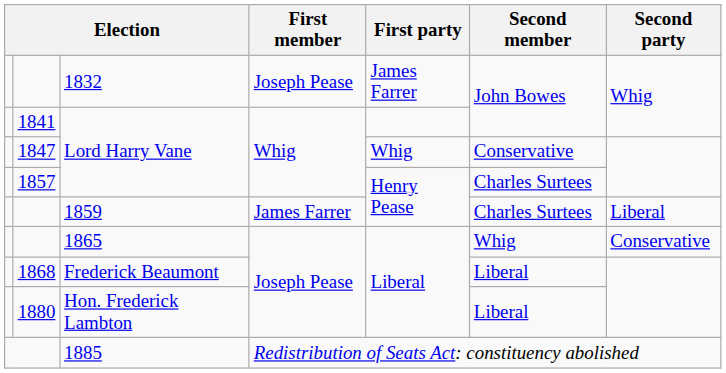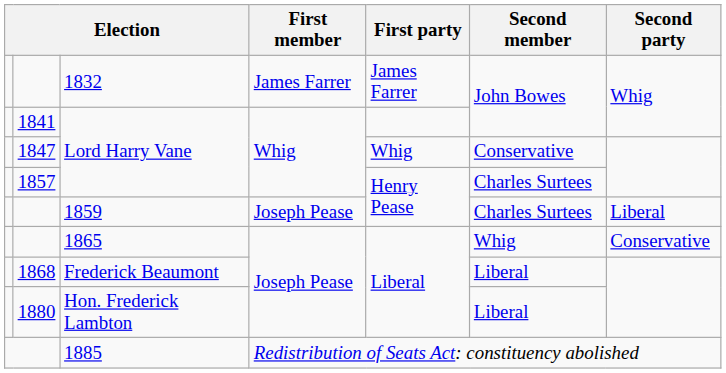(303, 81) Joseph Pease -> (302, 81) James Farrer
(302, 211) James Farrer -> (303, 211) Joseph Pease
